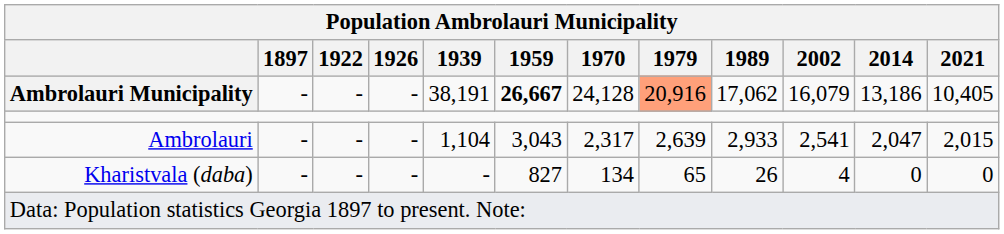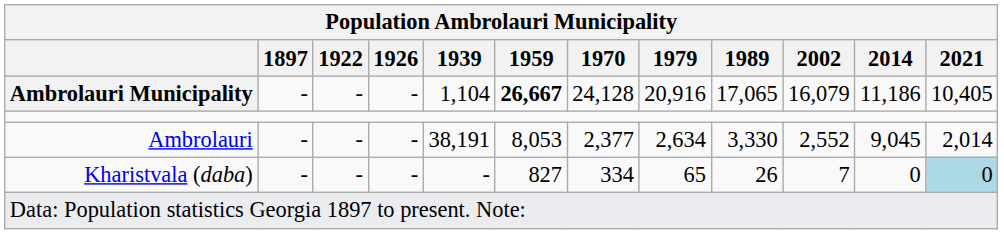(459, 93) 38,191 -> (465, 93) 1,104
(675, 93) lightsalmon background -> (675, 93) no background
(747, 93) 17,062 -> (747, 93) 17,065
(891, 93) 13,186 -> (890, 93) 11,186
(465, 139) 1,104 -> (459, 139) 38,191
(537, 139) 3,043 -> (537, 139) 8,053
(609, 139) 2,317 -> (609, 139) 2,377
(681, 139) 2,639 -> (681, 139) 2,634
(753, 139) 2,933 -> (753, 139) 3,330
(824, 139) 2,541 -> (824, 139) 2,552
(896, 139) 2,047 -> (896, 139) 9,045
(968, 139) 2,015 -> (968, 139) 2,014
(617, 174) 134 -> (617, 174) 334
(844, 174) 4 -> (844, 174) 7
(988, 174) no background -> (987, 174) lightblue background
